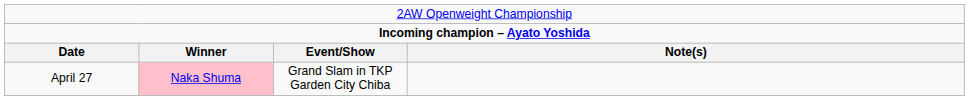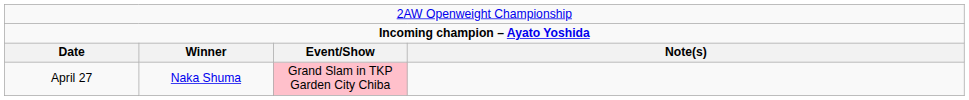(206, 78) pink background -> (206, 78) no background
(340, 78) no background -> (340, 78) pink background
